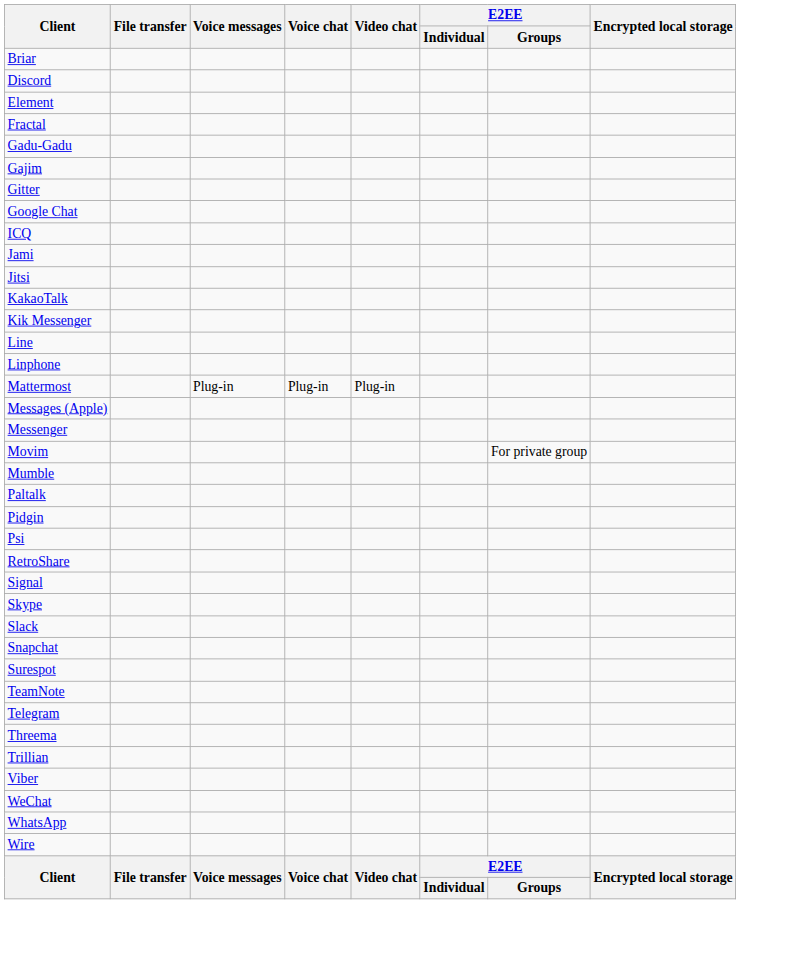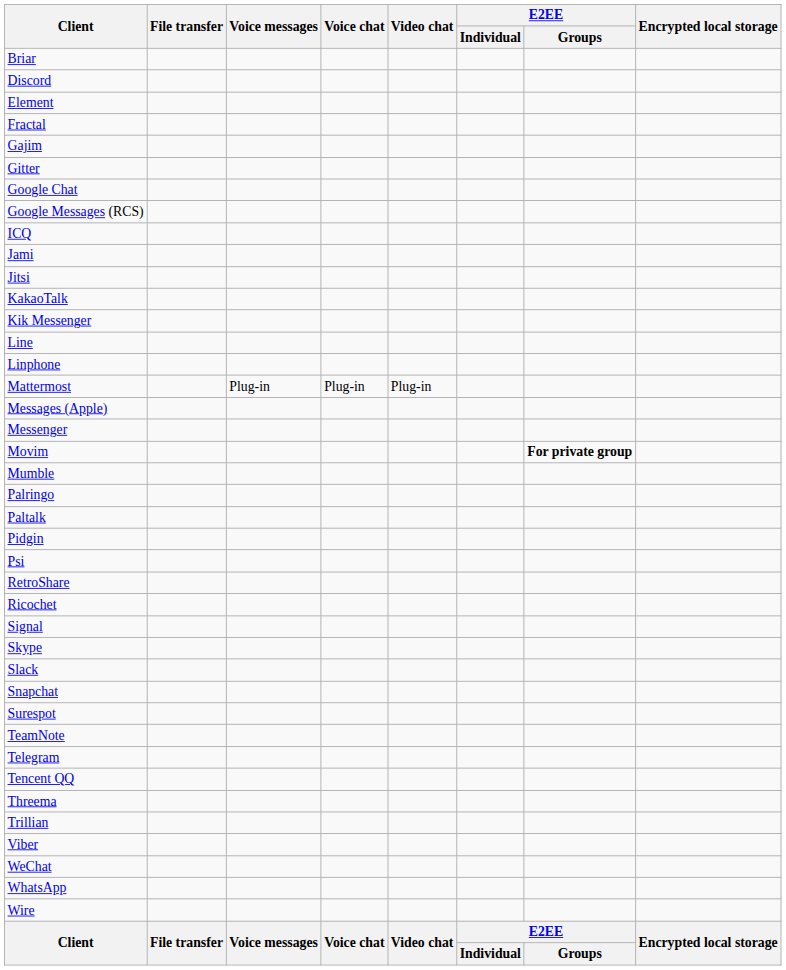- row: (40, 146)
+ row: (76, 211)
(539, 451) normal -> (580, 451) bold
+ row: (31, 495)
+ row: (32, 604)
+ row: (41, 779)
